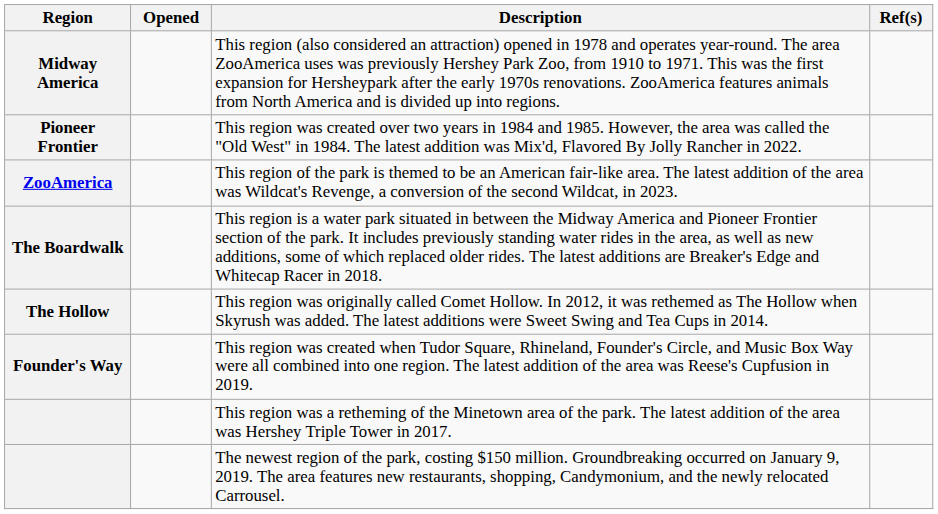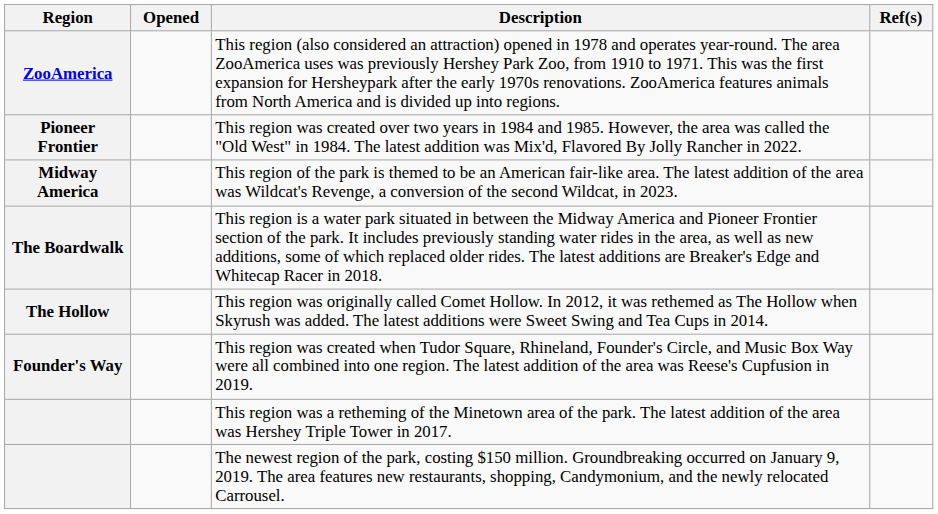(68, 72) Midway America -> (68, 72) ZooAmerica
(68, 182) ZooAmerica -> (68, 182) Midway America
